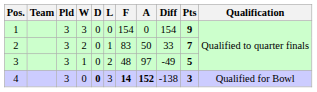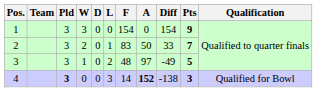(66, 78) normal -> (66, 78) bold
(98, 78) bold -> (98, 78) normal
(126, 78) bold -> (126, 78) normal
